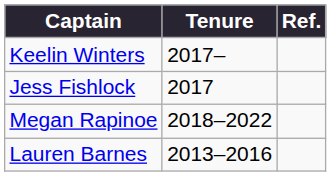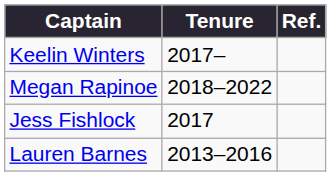rows swapped: (72, 87) <-> (83, 120)
